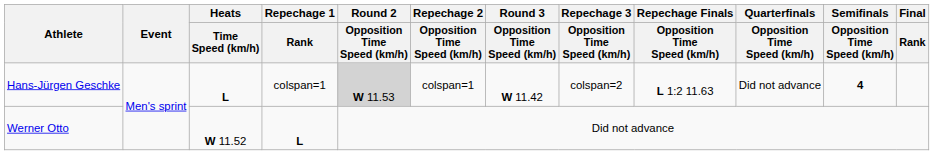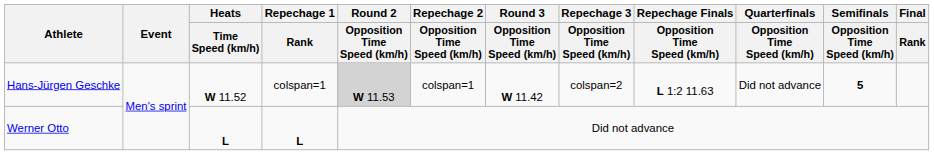(226, 98) L -> (226, 98) W 11.52
(860, 85) 4 -> (860, 85) 5
(226, 141) W 11.52 -> (226, 141) L
